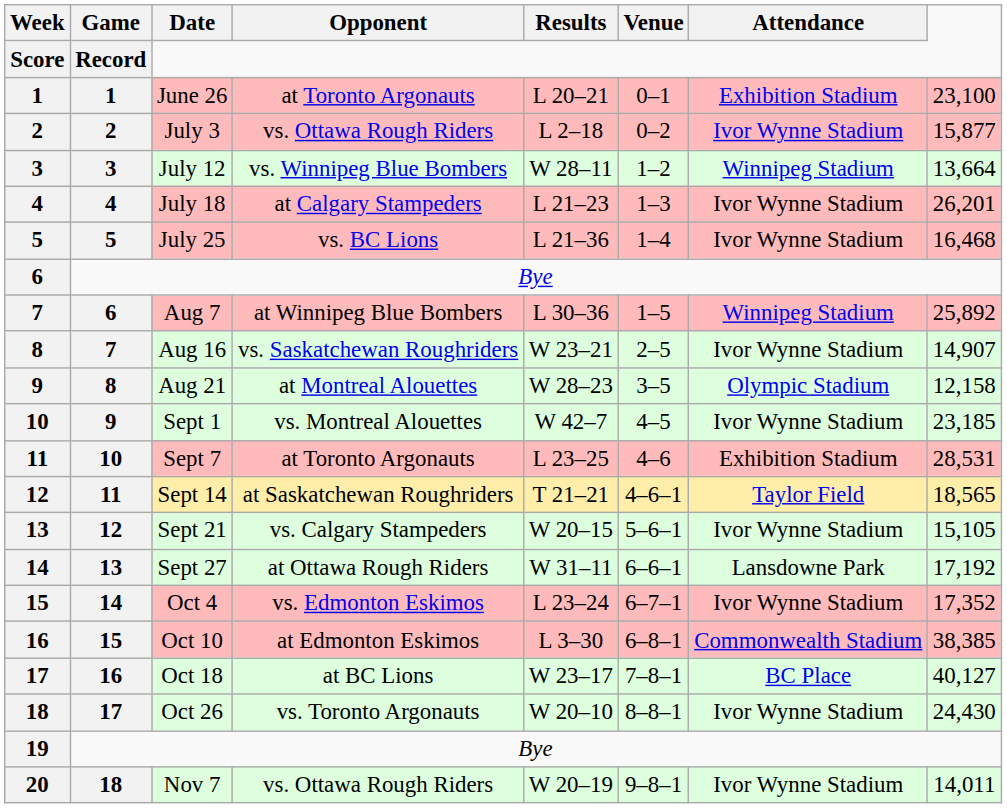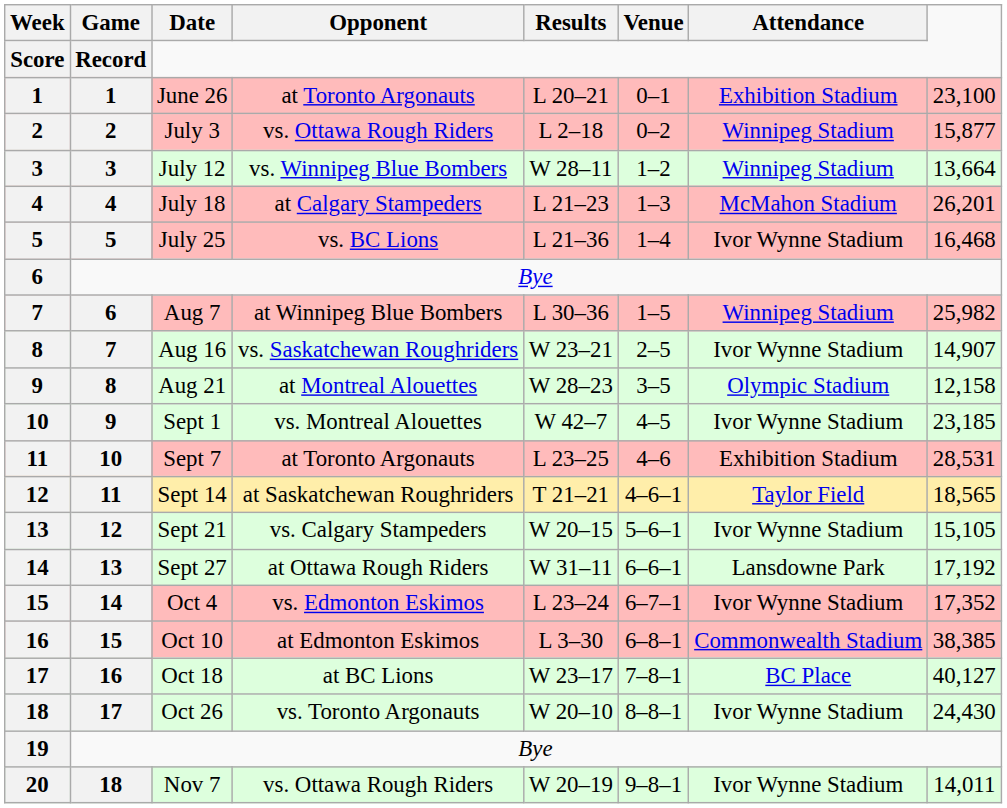(808, 131) Ivor Wynne Stadium -> (808, 131) Winnipeg Stadium
(808, 204) Ivor Wynne Stadium -> (808, 204) McMahon Stadium
(964, 312) 25,892 -> (964, 312) 25,982
